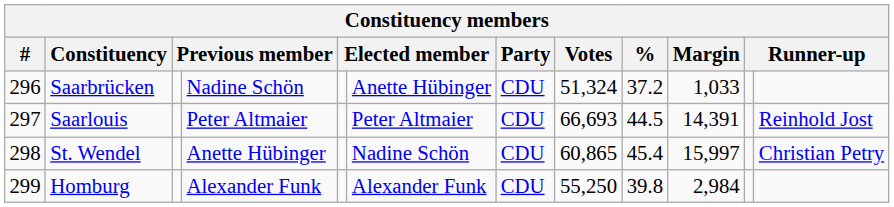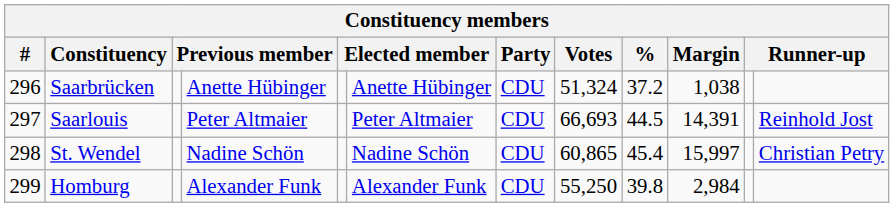(245, 86) Nadine Schön -> (256, 86) Anette Hübinger
(716, 86) 1,033 -> (716, 86) 1,038
(256, 152) Anette Hübinger -> (245, 152) Nadine Schön
